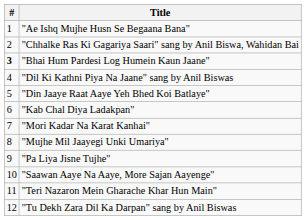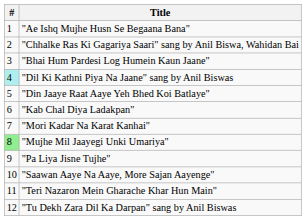(9, 61) bold -> (9, 61) normal
(9, 77) no background -> (9, 77) paleturquoise background
(9, 142) no background -> (9, 142) lightgreen background
